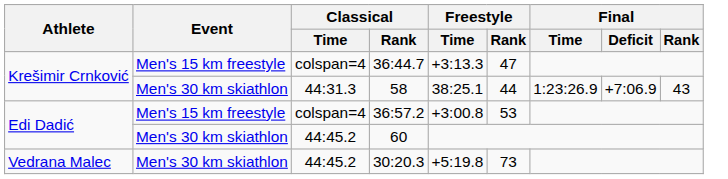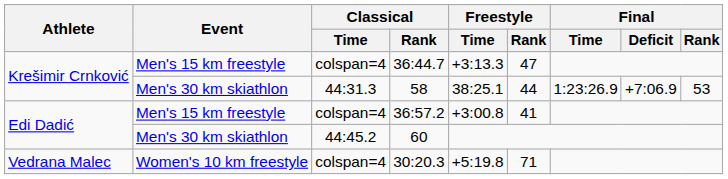(681, 89) 43 -> (702, 89) 53
(508, 113) 53 -> (529, 113) 41
(212, 162) Men's 30 km skiathlon -> (222, 162) Women's 10 km freestyle
(330, 162) 44:45.2 -> (351, 162) colspan=4
(508, 162) 73 -> (529, 162) 71
